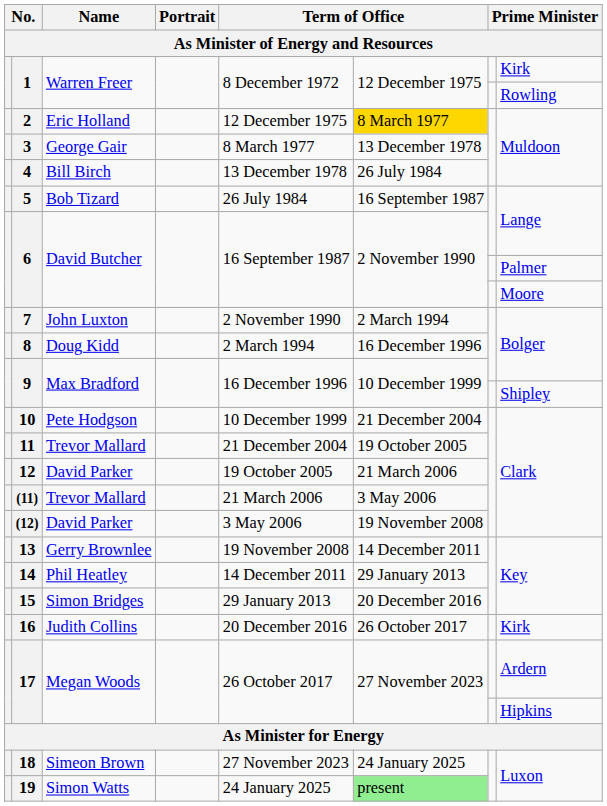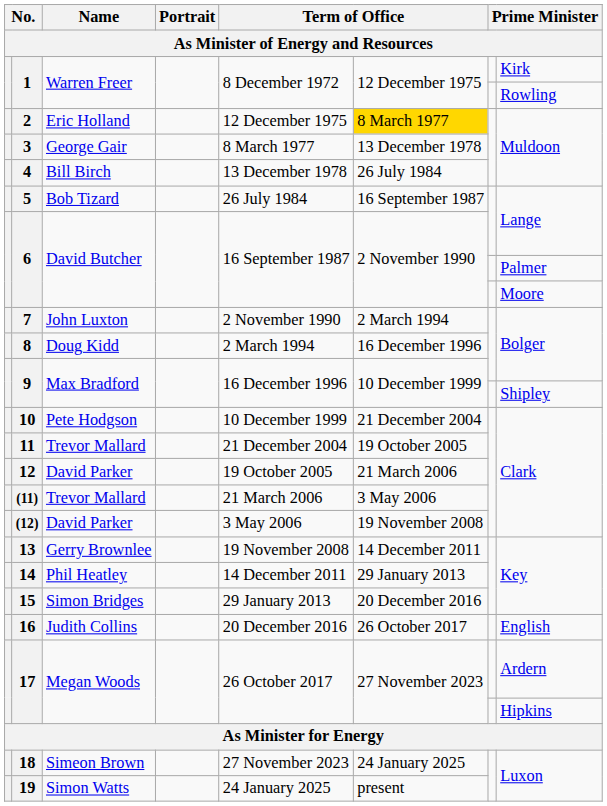(515, 627) Kirk -> (525, 627) English
(381, 788) lightgreen background -> (381, 788) no background
